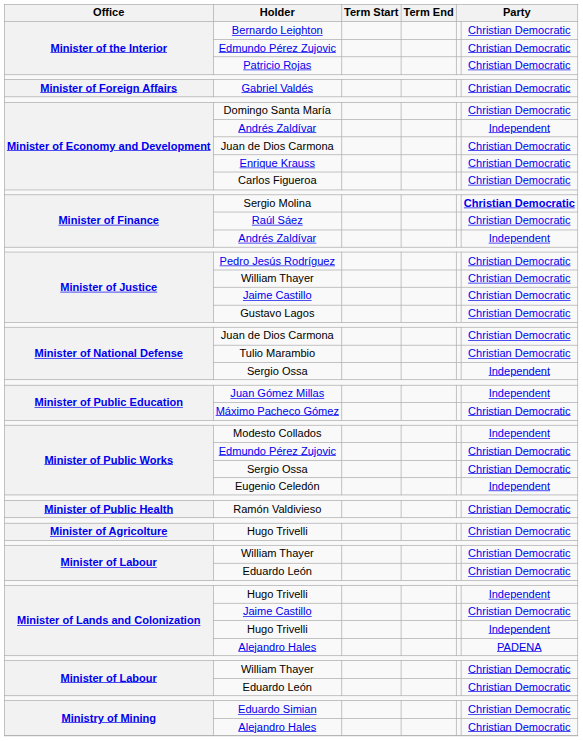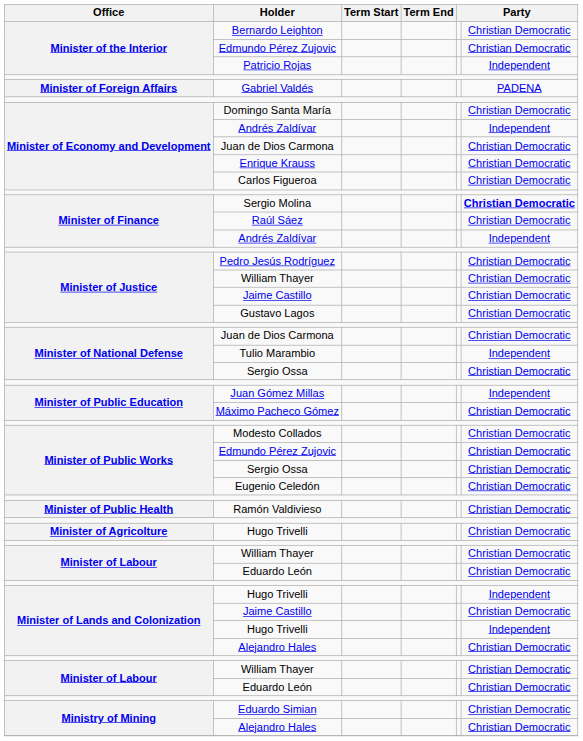(519, 65) Christian Democratic -> (519, 65) Independent
(519, 88) Christian Democratic -> (519, 88) PADENA
(519, 353) Christian Democratic -> (519, 353) Independent
(519, 371) Independent -> (519, 371) Christian Democratic
(519, 434) Independent -> (519, 434) Christian Democratic
(519, 486) Independent -> (519, 486) Christian Democratic
(519, 647) PADENA -> (519, 647) Christian Democratic
